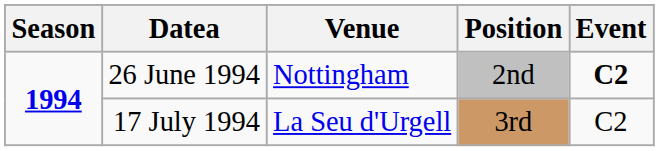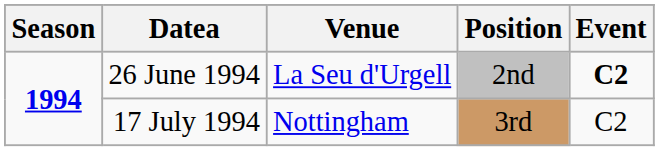(341, 74) Nottingham -> (362, 74) La Seu d'Urgell
(362, 121) La Seu d'Urgell -> (341, 121) Nottingham
